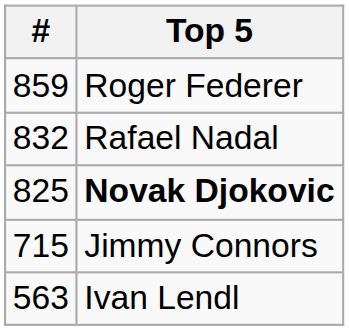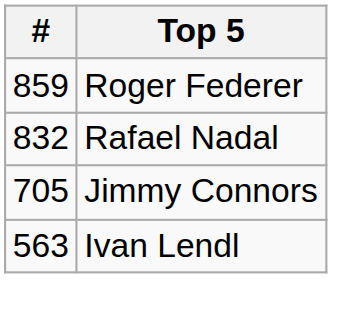- row: (209, 191)
(41, 244) 715 -> (41, 191) 705
